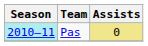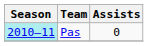(117, 32) khaki background -> (117, 32) no background
